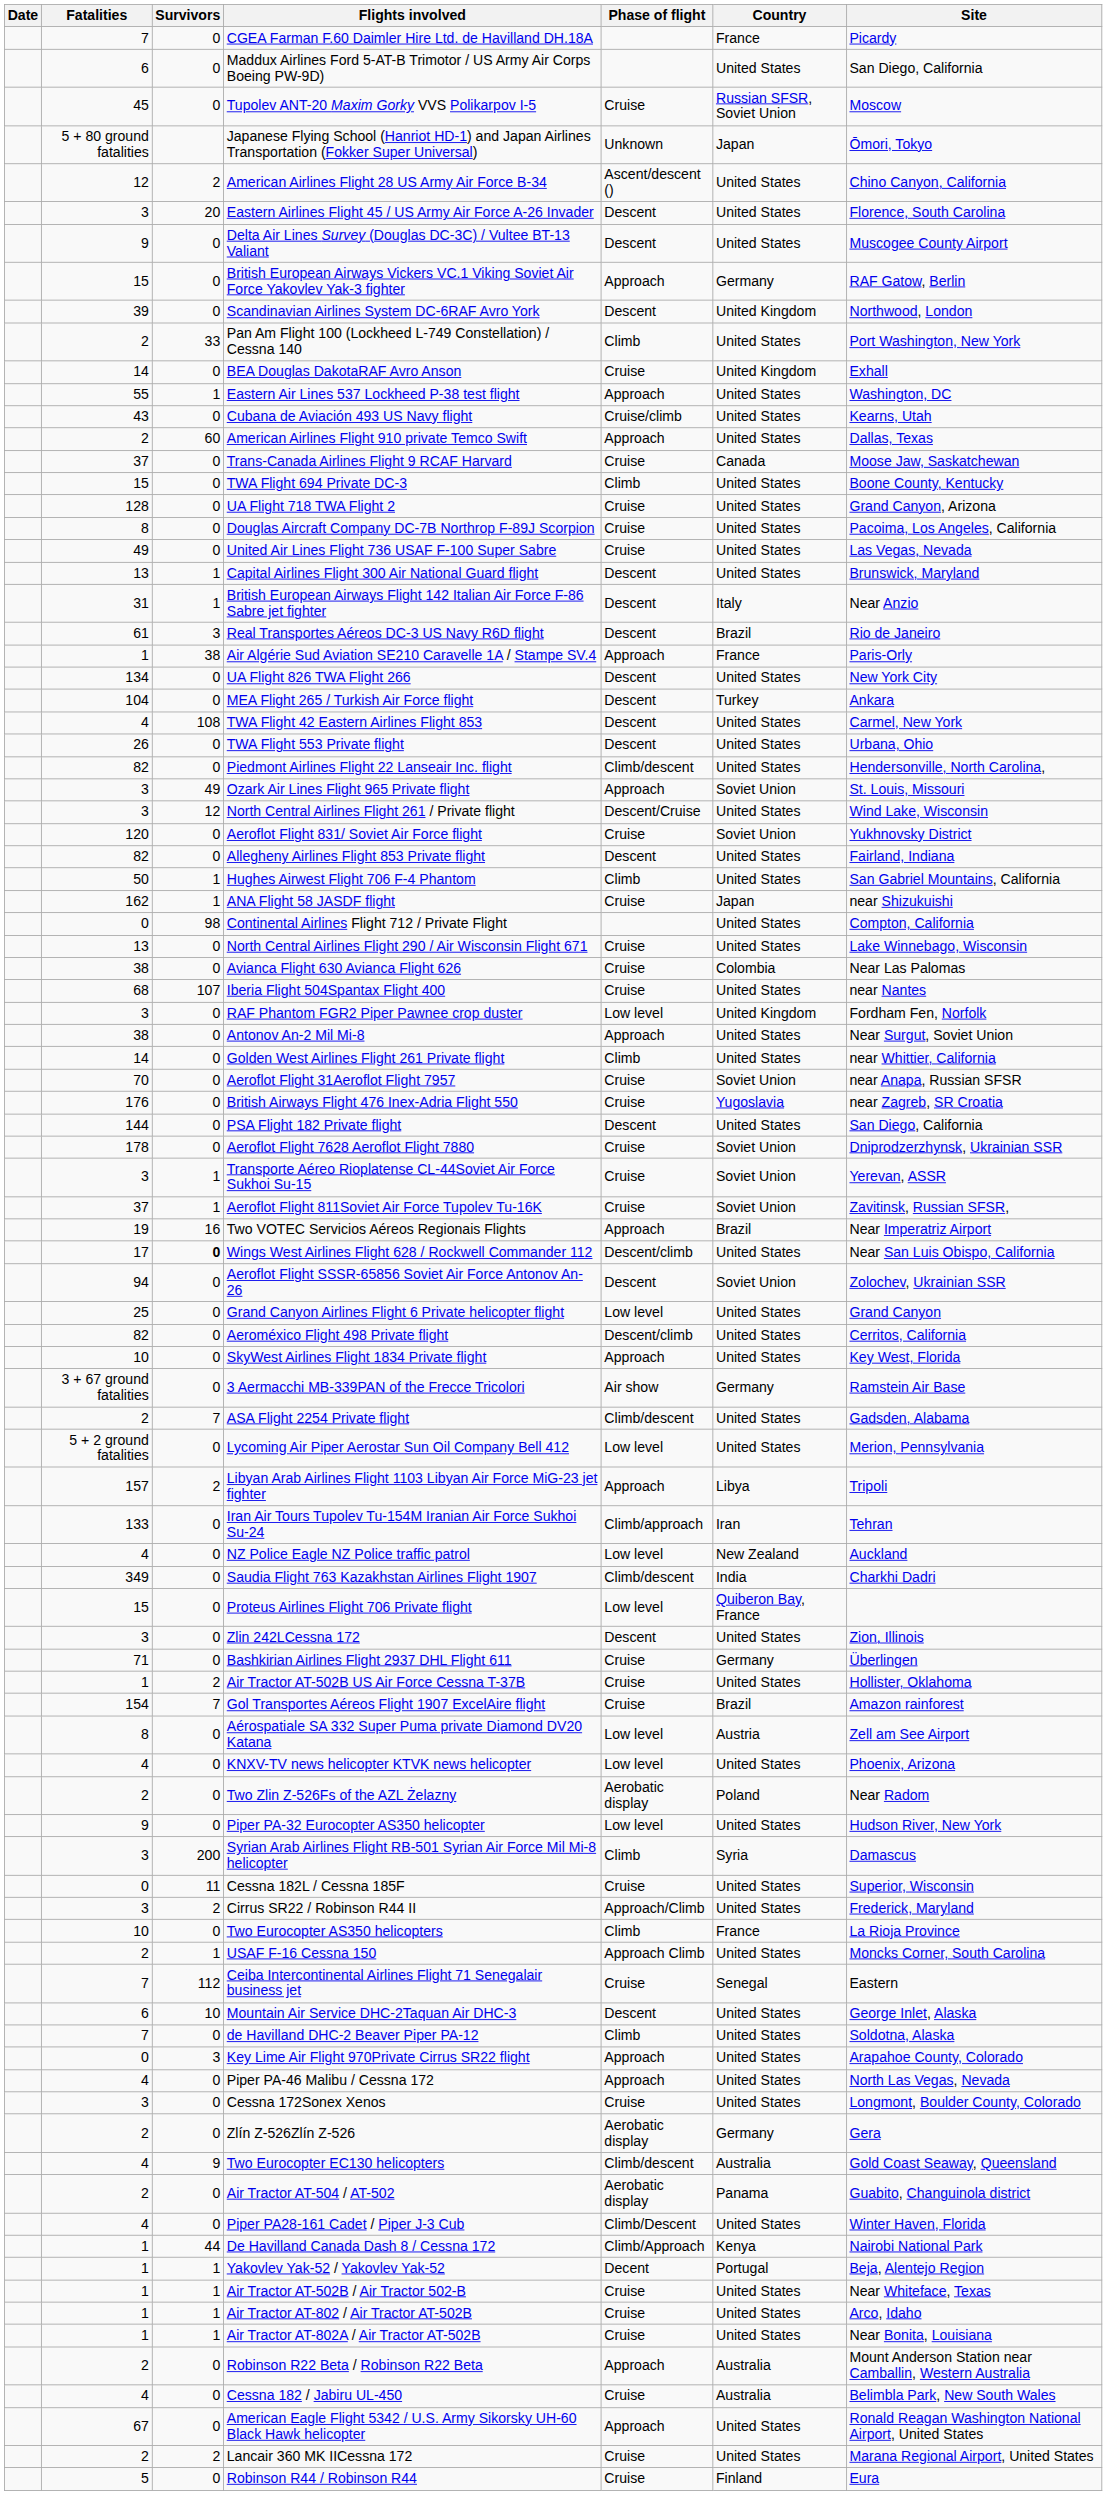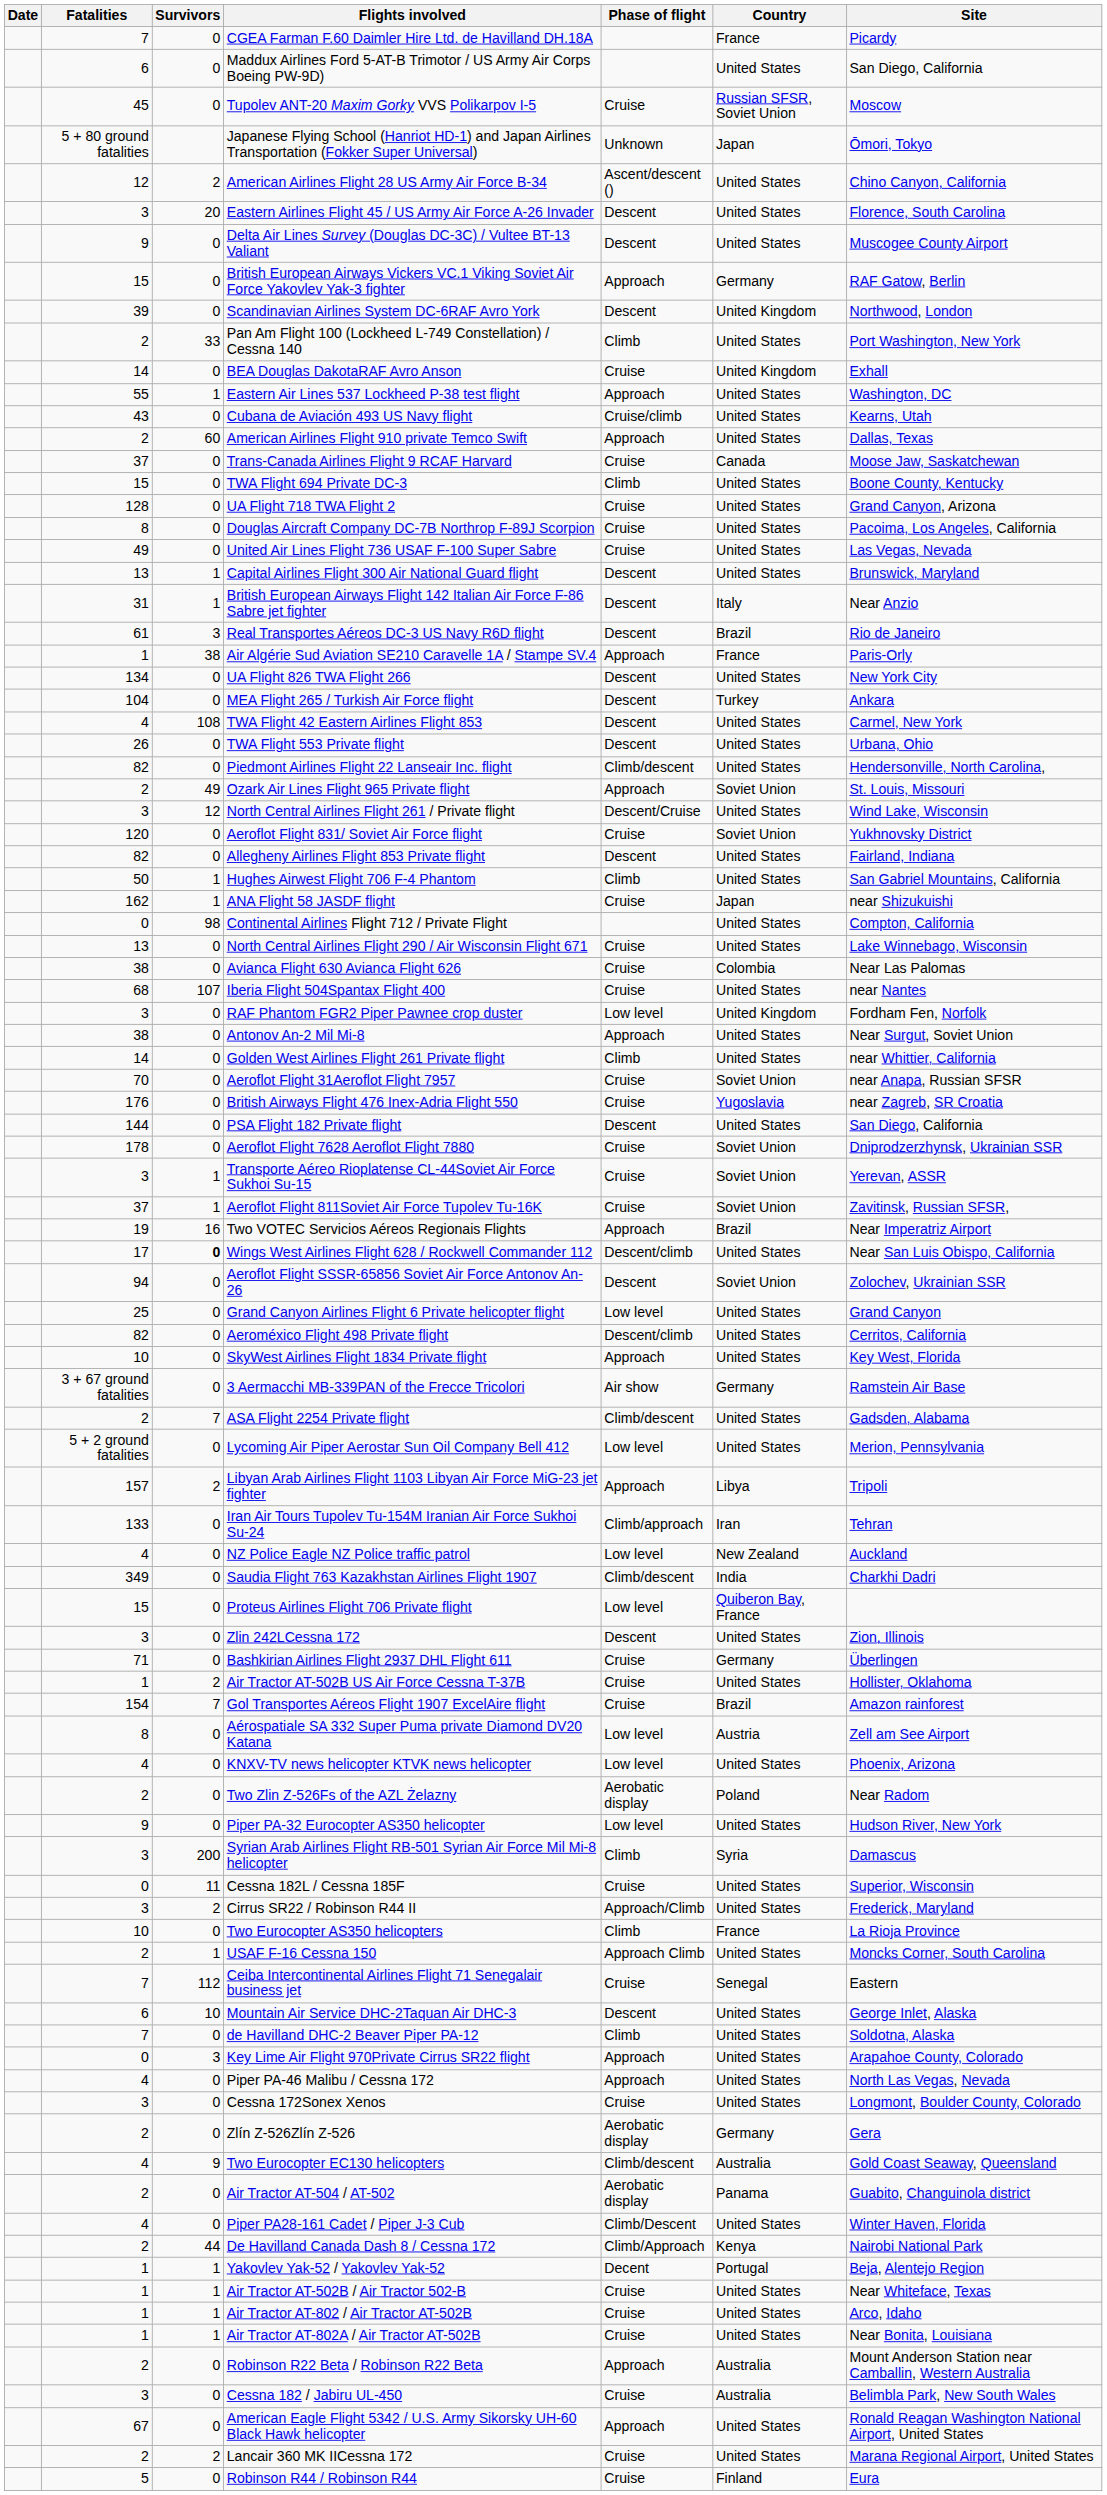(145, 789) 3 -> (145, 789) 2
(145, 2246) 1 -> (145, 2246) 2
(145, 2396) 4 -> (145, 2396) 3
